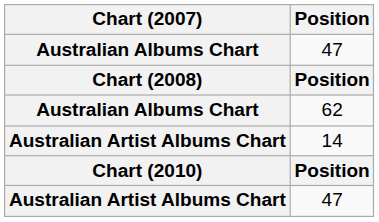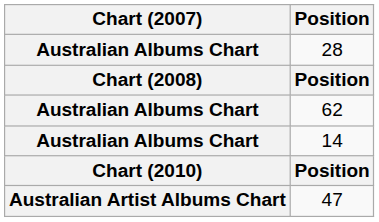(332, 49) 47 -> (332, 49) 28
(147, 140) Australian Artist Albums Chart -> (147, 140) Australian Albums Chart
